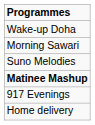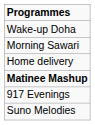(41, 62) Suno Melodies -> (40, 62) Home delivery
(40, 111) Home delivery -> (41, 111) Suno Melodies
